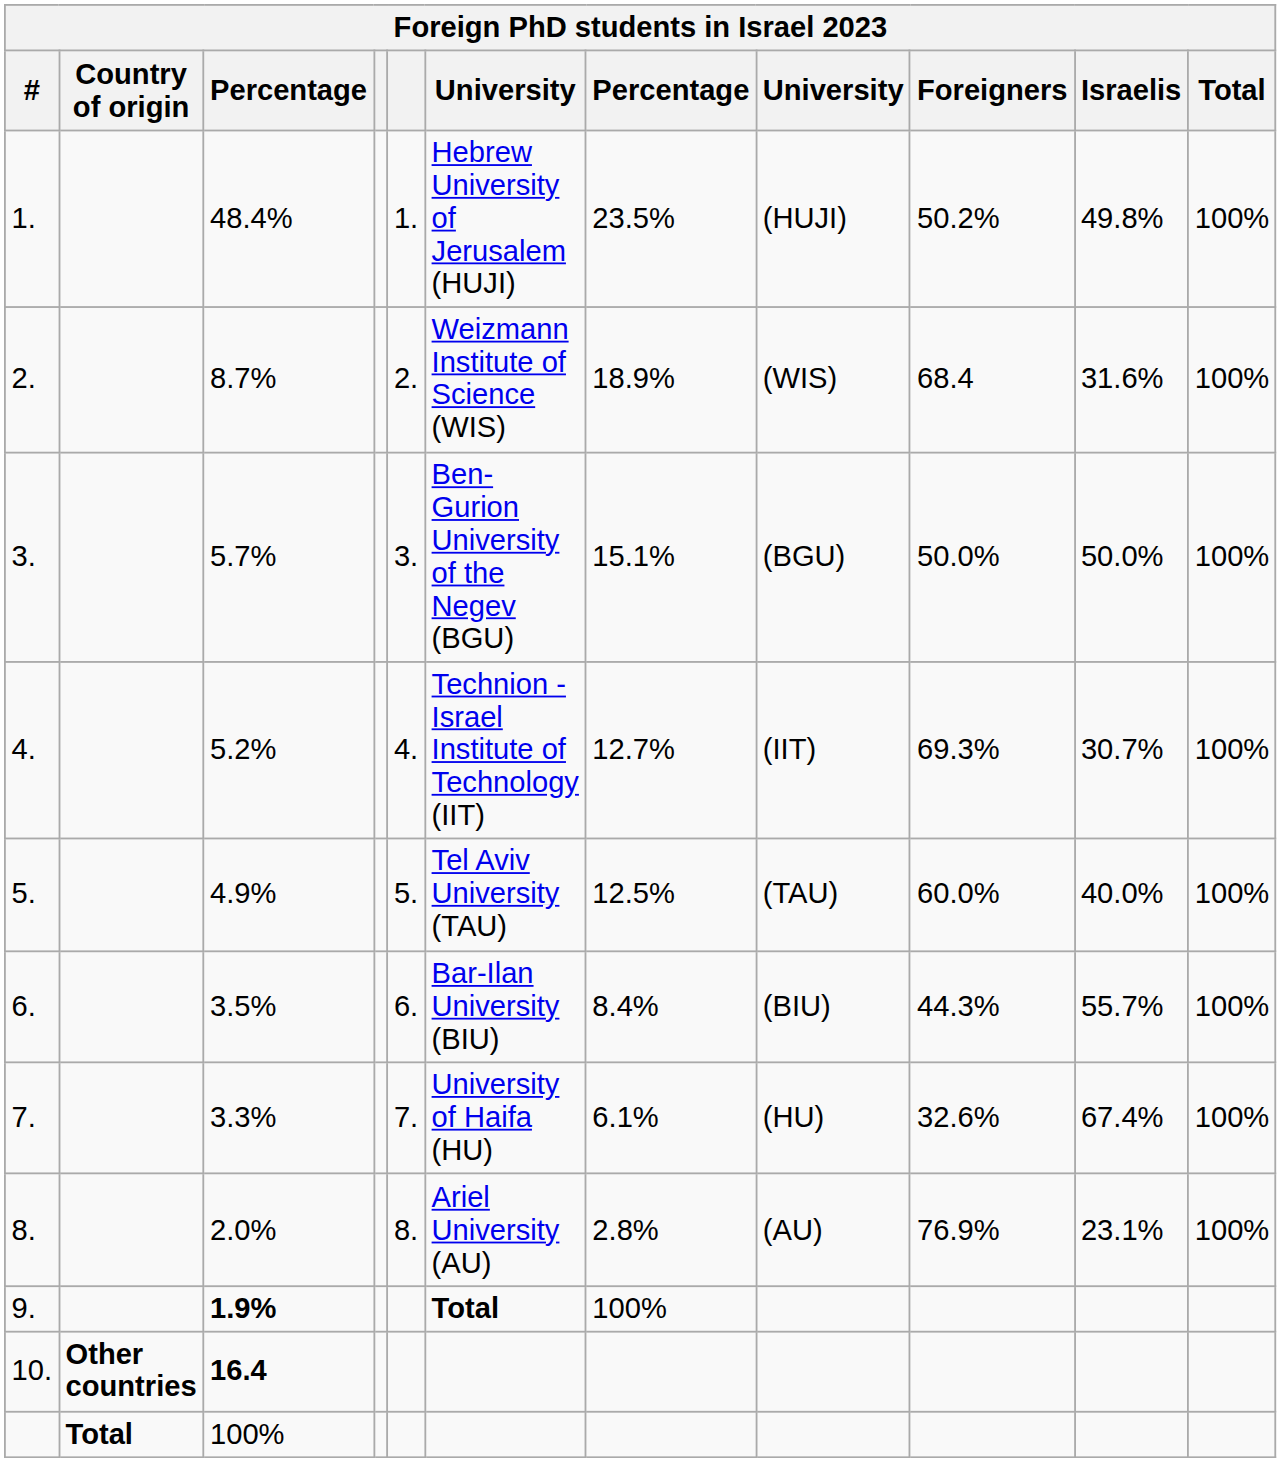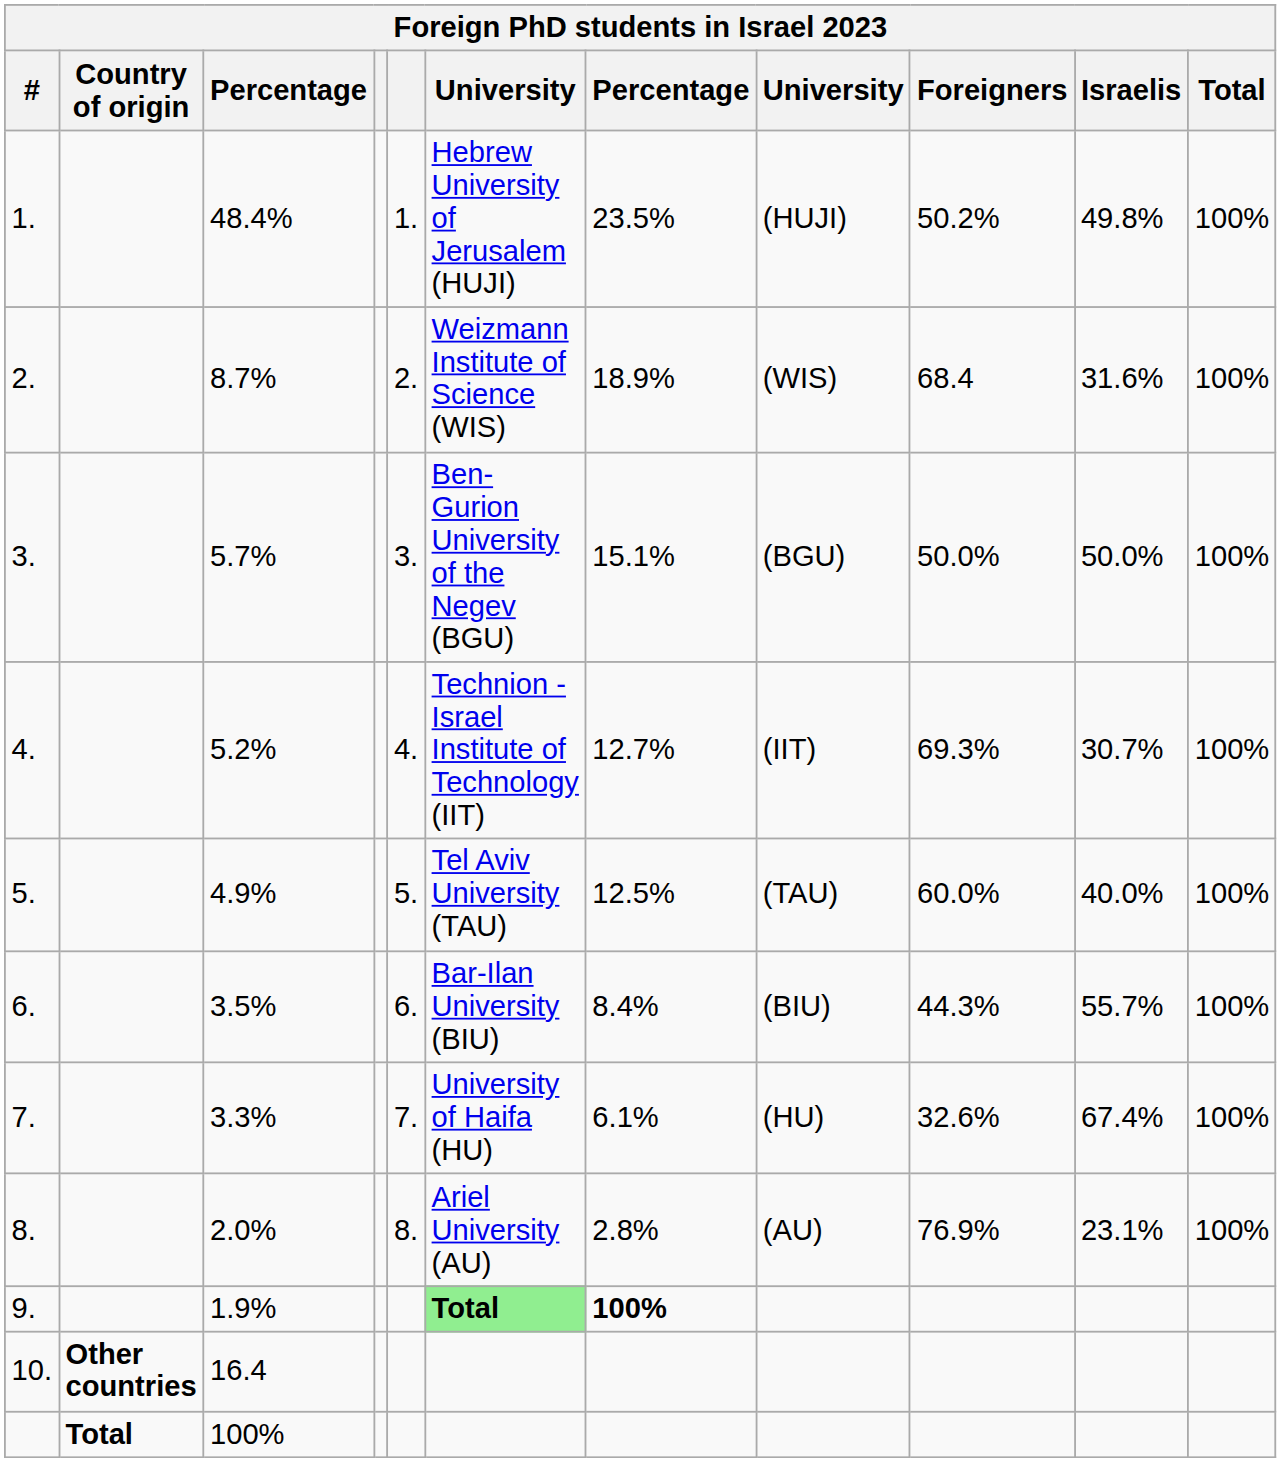(243, 1308) bold -> (243, 1308) normal
(465, 1308) no background -> (465, 1308) lightgreen background
(630, 1308) normal -> (630, 1308) bold
(238, 1370) bold -> (238, 1370) normal
